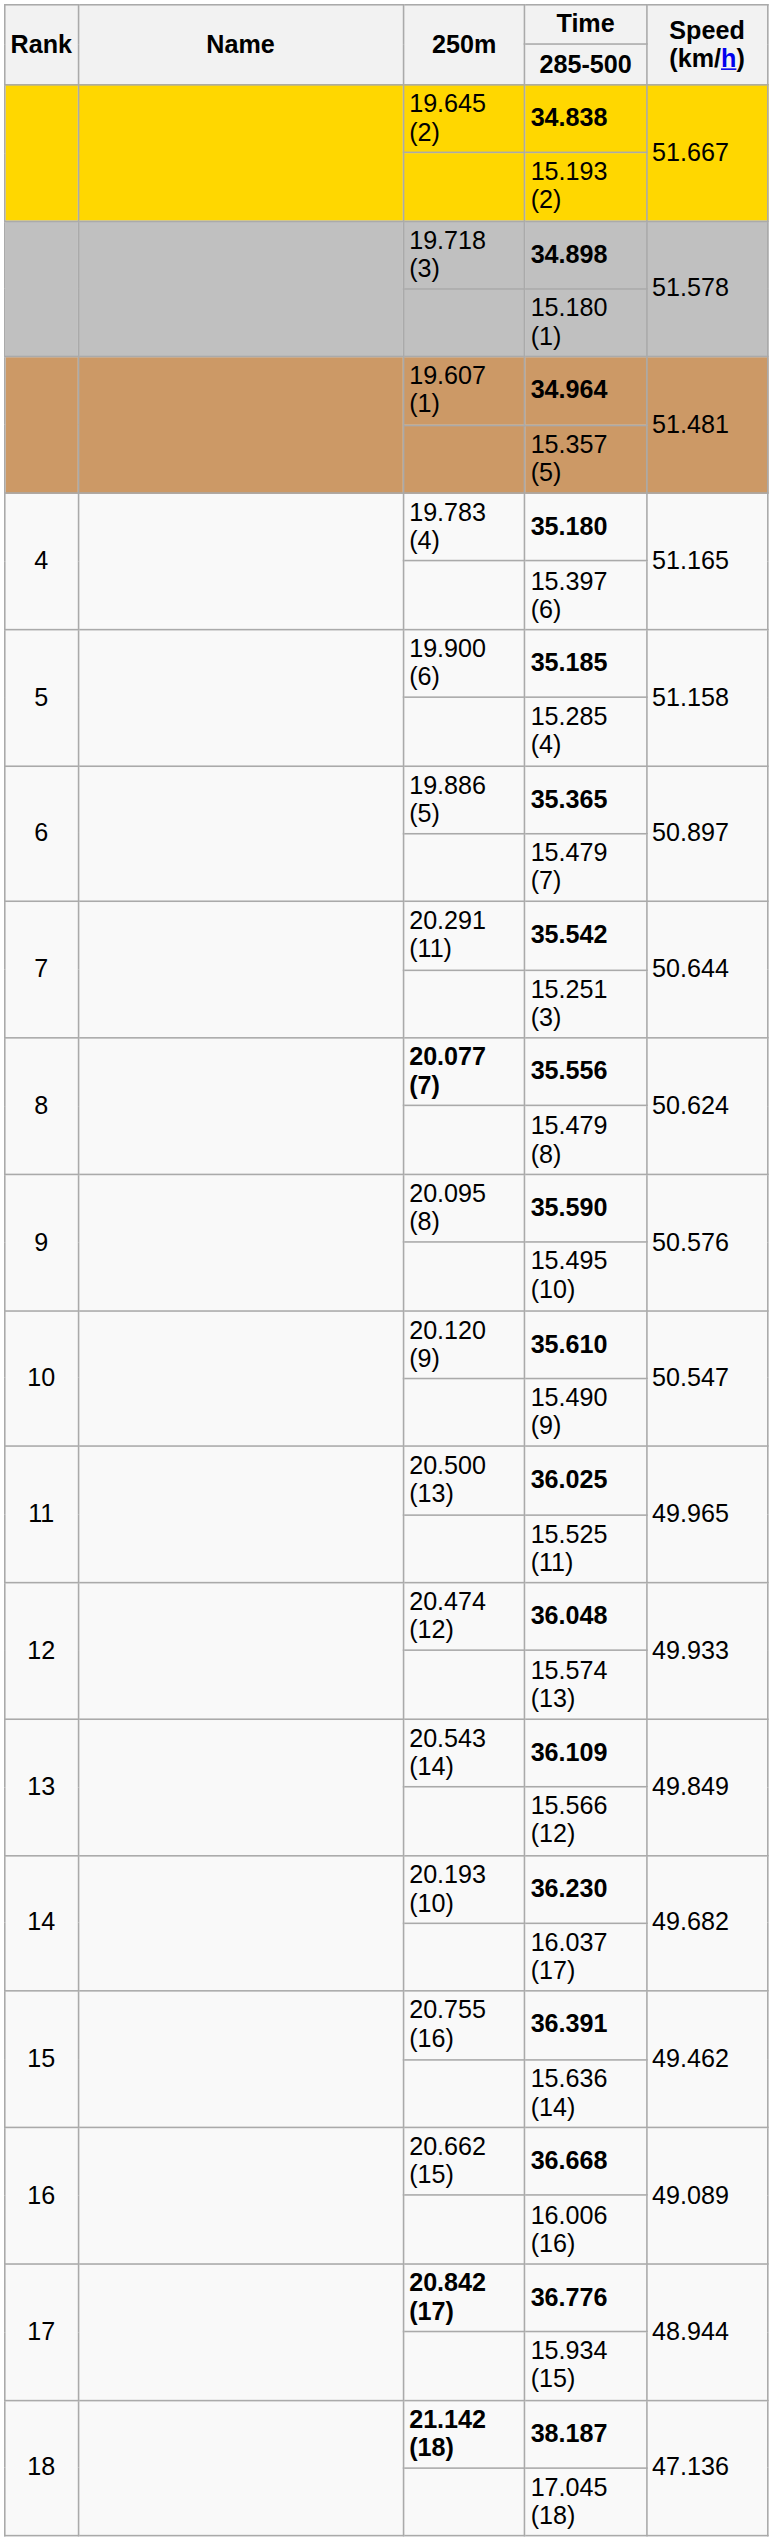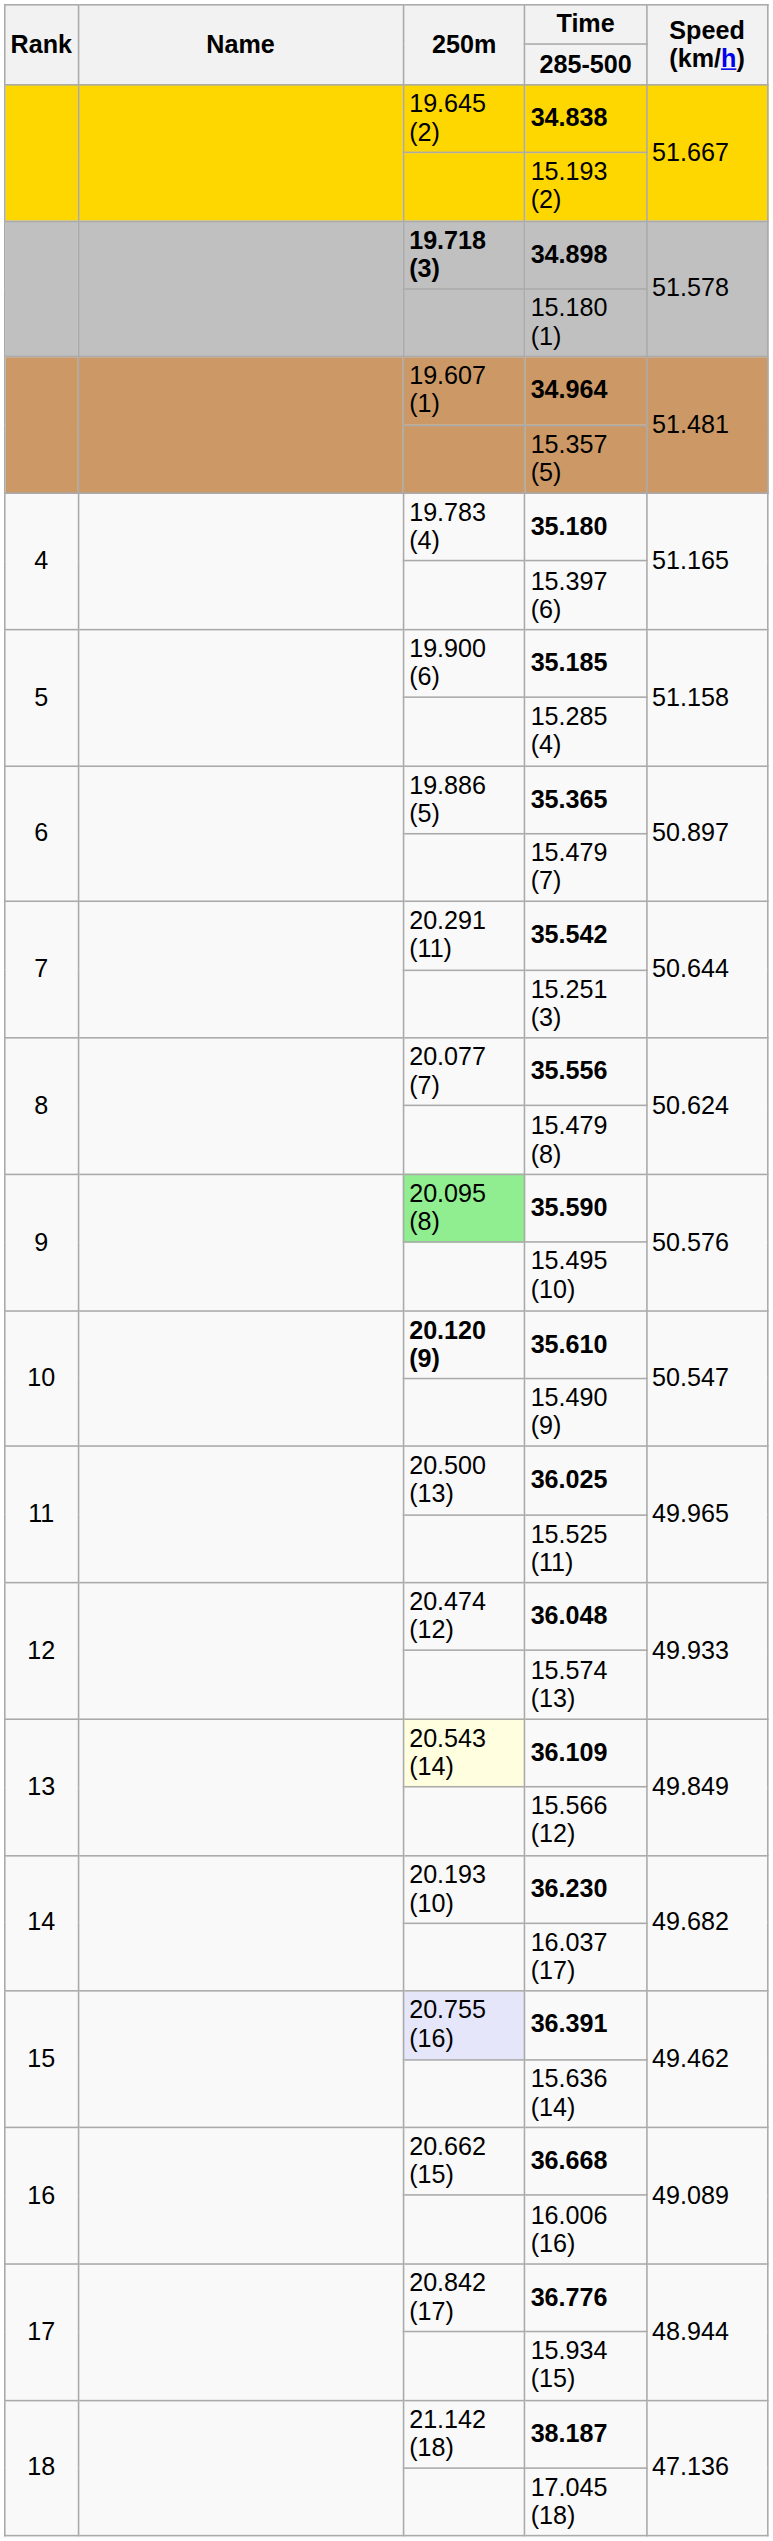(448, 254) normal -> (448, 254) bold
(448, 1071) bold -> (448, 1071) normal
(448, 1207) no background -> (448, 1207) lightgreen background
(448, 1344) normal -> (448, 1344) bold
(448, 1752) no background -> (448, 1752) lightyellow background
(448, 2024) no background -> (448, 2024) lavender background
(448, 2297) bold -> (448, 2297) normal
(448, 2433) bold -> (448, 2433) normal
